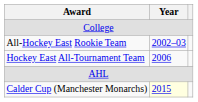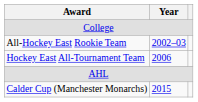(161, 89) lightyellow background -> (161, 89) no background
